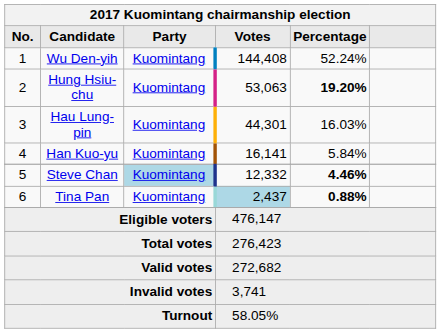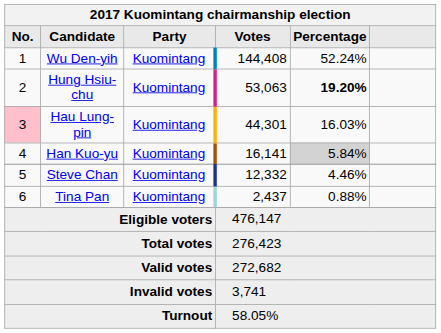(23, 124) no background -> (23, 124) pink background
(347, 153) no background -> (347, 153) lightgrey background
(169, 175) lightblue background -> (169, 175) no background
(347, 175) bold -> (347, 175) normal
(270, 196) lightblue background -> (270, 196) no background
(347, 196) bold -> (347, 196) normal
